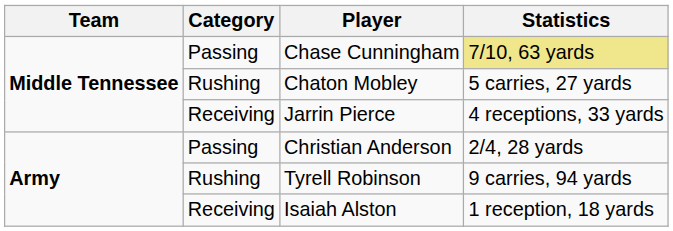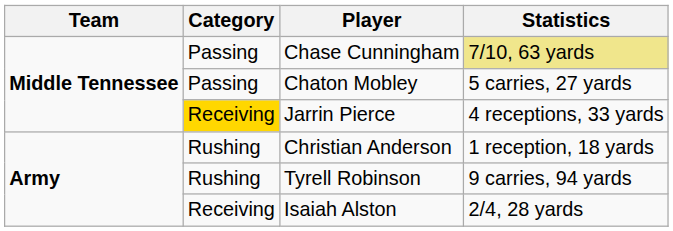(224, 84) Rushing -> (223, 84) Passing
(231, 115) no background -> (231, 115) gold background
(223, 146) Passing -> (224, 146) Rushing
(526, 146) 2/4, 28 yards -> (561, 146) 1 reception, 18 yards
(561, 209) 1 reception, 18 yards -> (526, 209) 2/4, 28 yards
